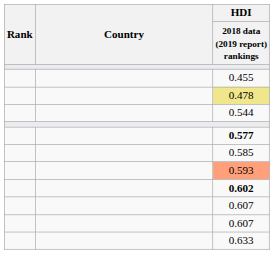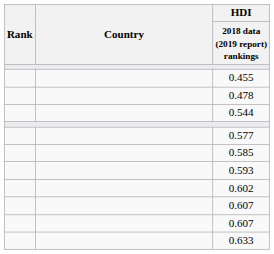(241, 95) khaki background -> (241, 95) no background
(241, 135) bold -> (241, 135) normal
(241, 170) lightsalmon background -> (241, 170) no background
(241, 188) bold -> (241, 188) normal
